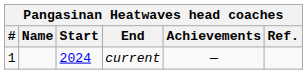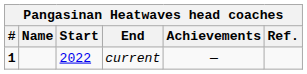(12, 58) normal -> (12, 58) bold
(75, 58) 2024 -> (75, 58) 2022
